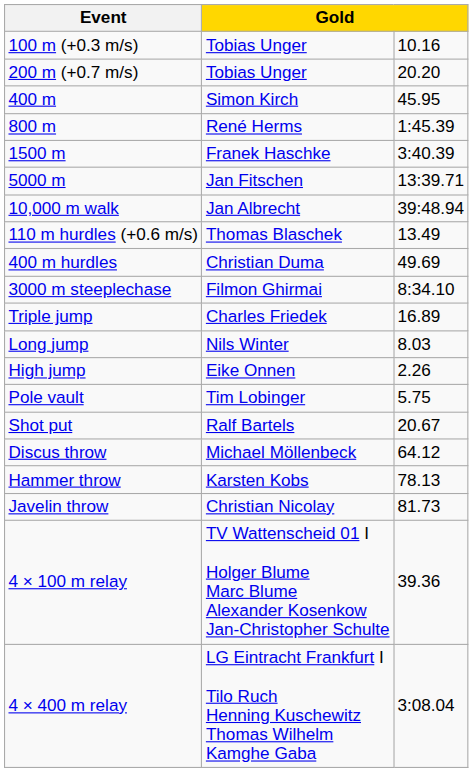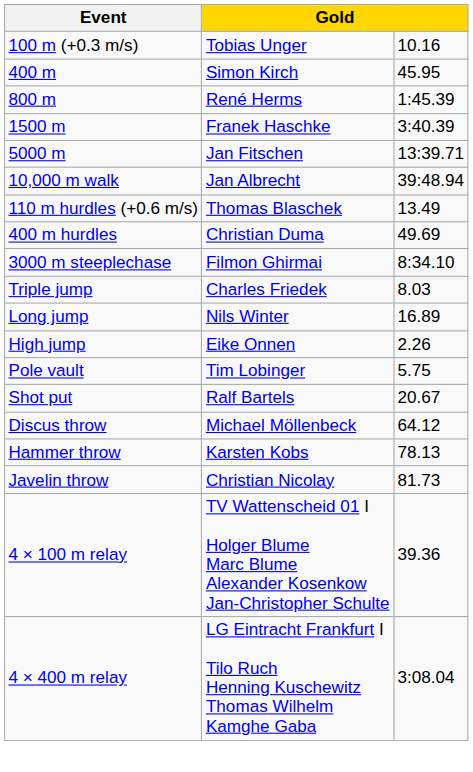- row: (73, 72)
(419, 316) 16.89 -> (414, 289) 8.03
(414, 343) 8.03 -> (419, 316) 16.89
